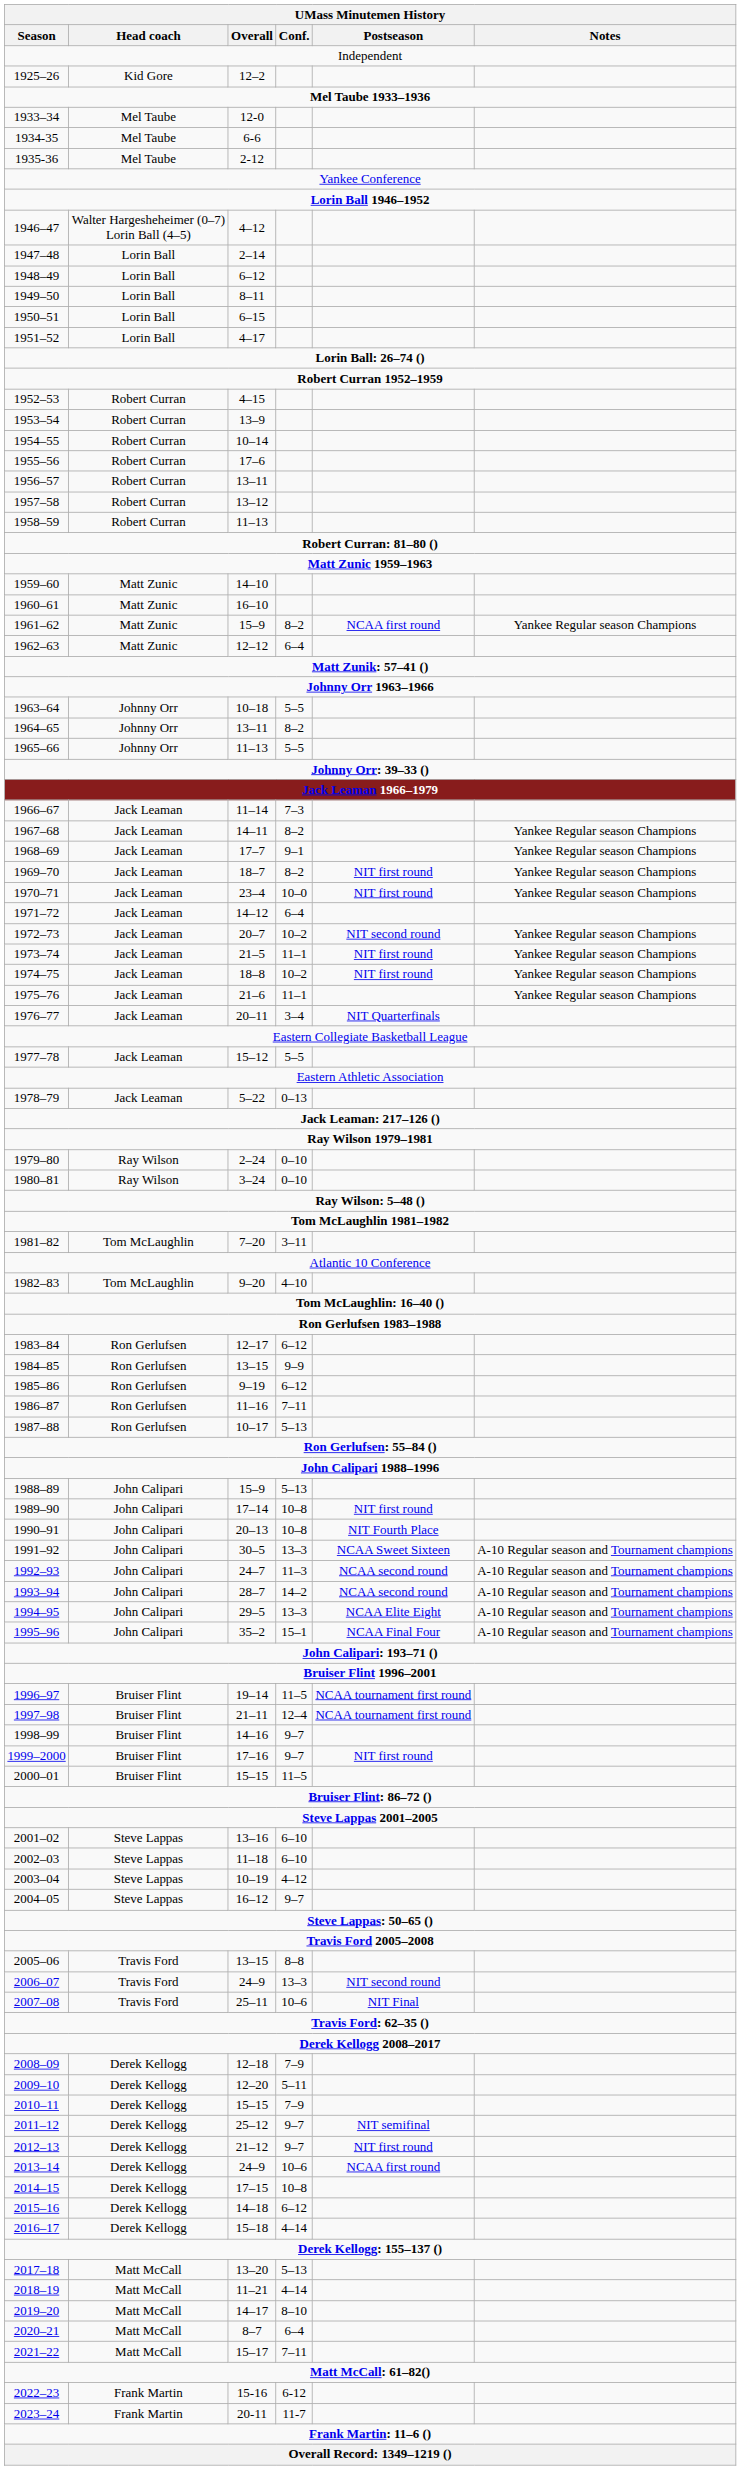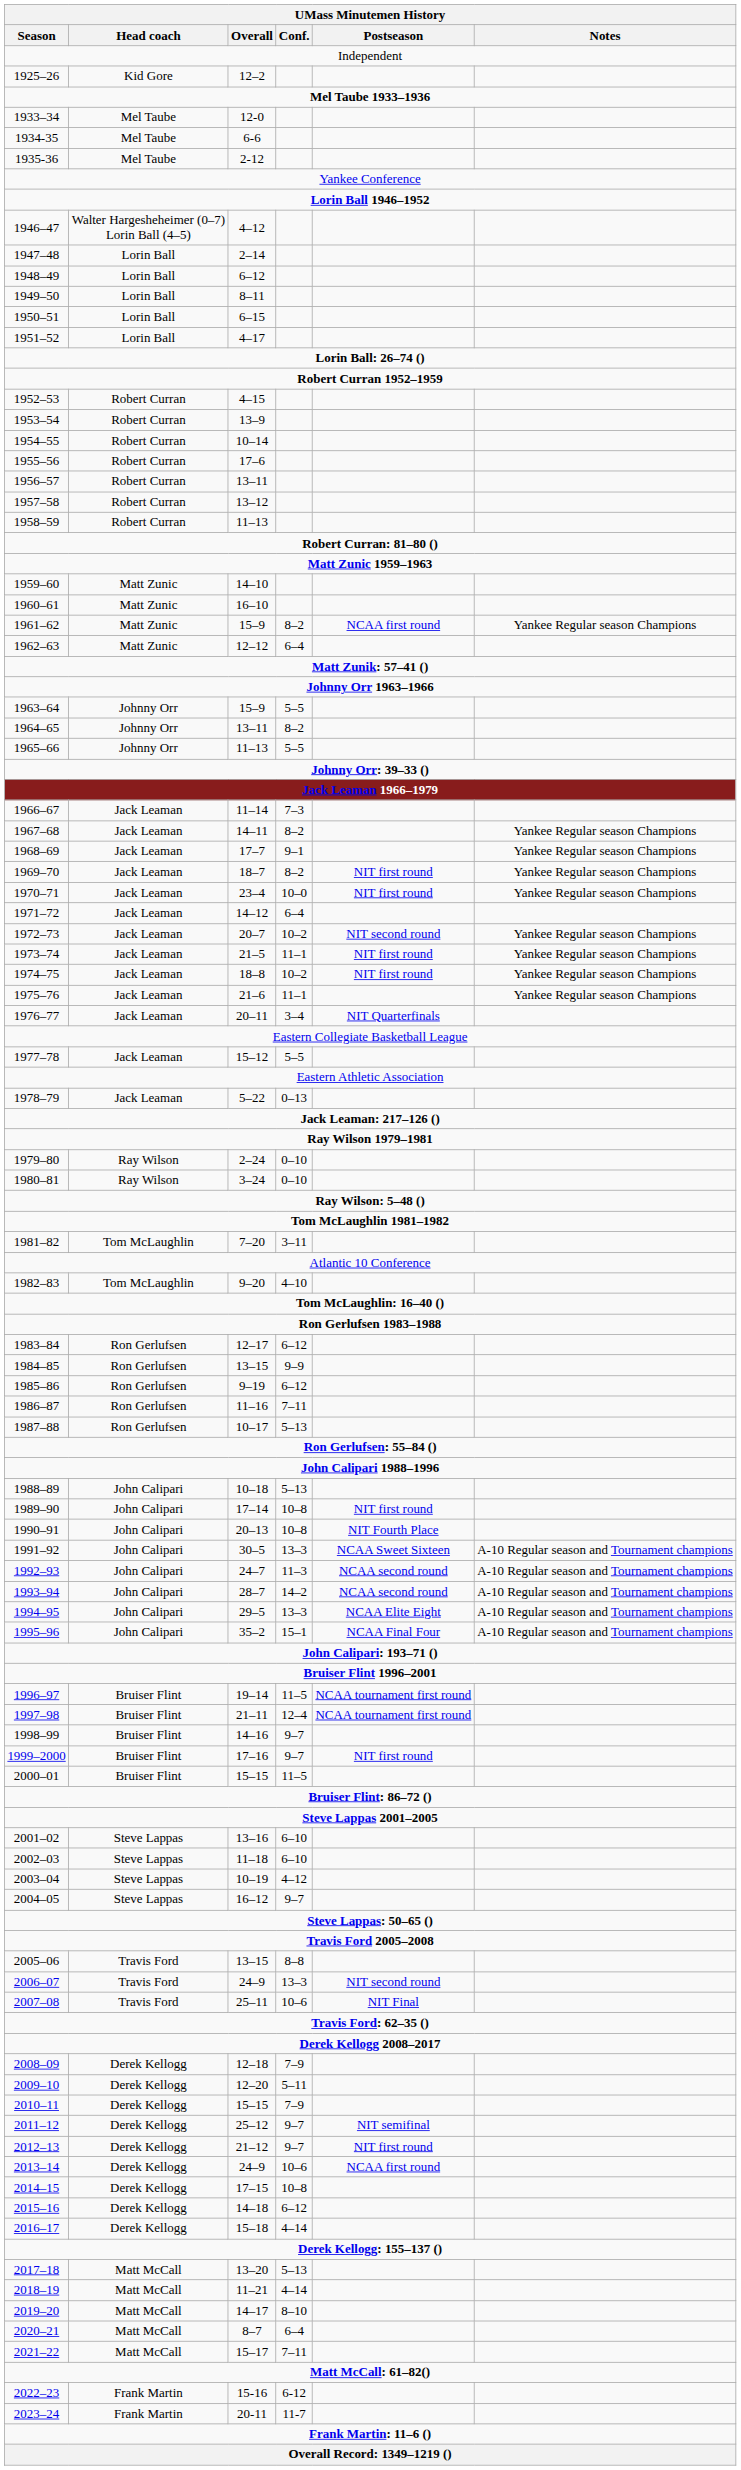(252, 707) 10–18 -> (252, 707) 15–9
(252, 1488) 15–9 -> (252, 1488) 10–18
